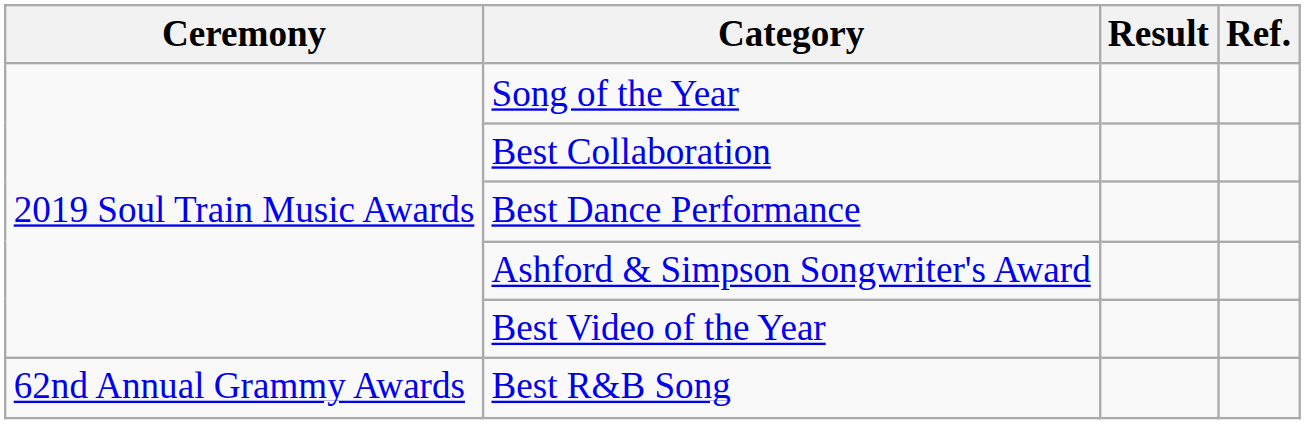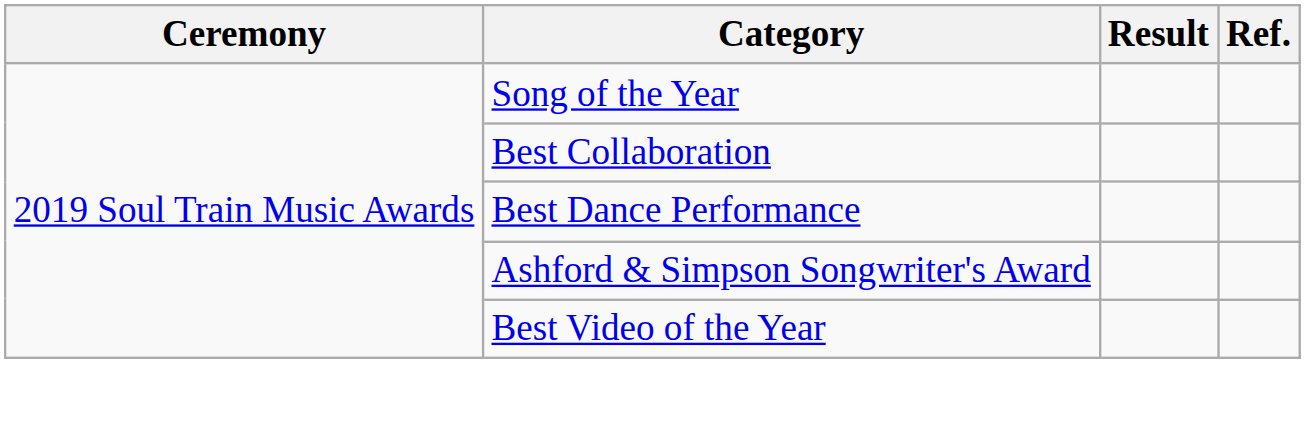- row: (611, 387)
